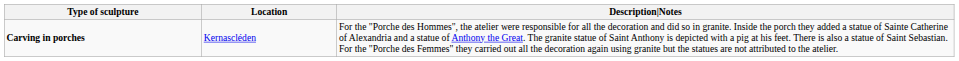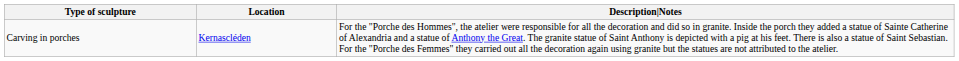(46, 38) bold -> (43, 38) normal
